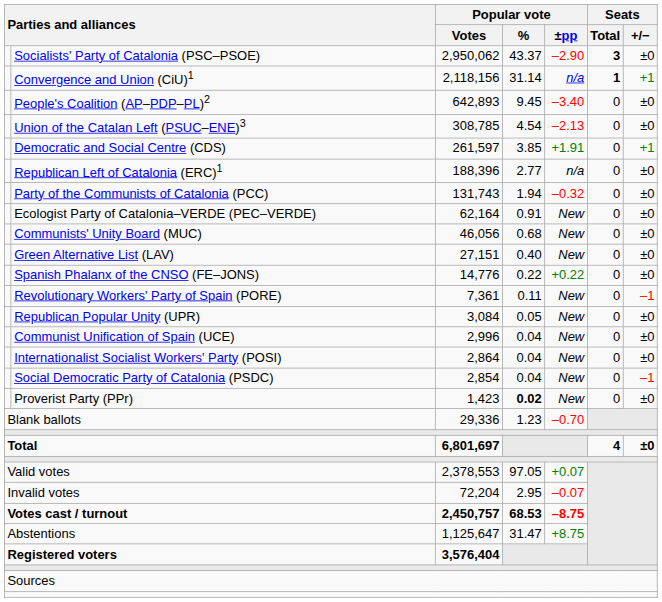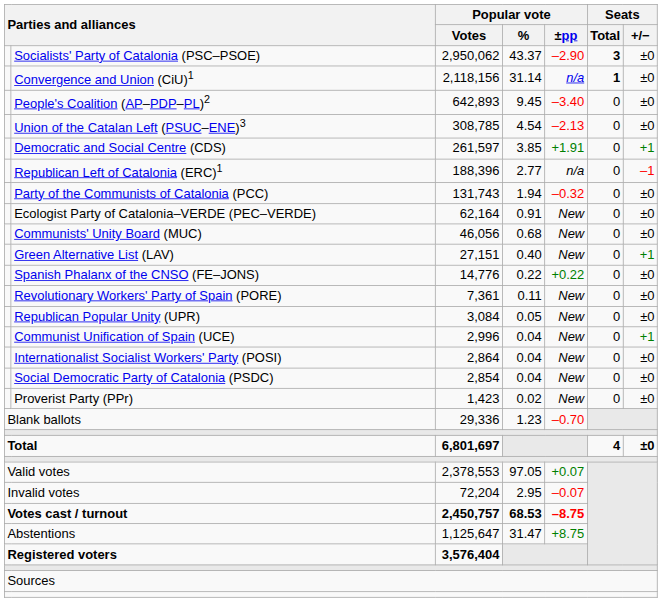(647, 78) +1 -> (647, 78) ±0
(647, 170) ±0 -> (647, 170) –1
(647, 254) ±0 -> (647, 254) +1
(647, 295) –1 -> (647, 295) ±0
(647, 337) ±0 -> (647, 337) +1
(647, 378) –1 -> (647, 378) ±0
(529, 398) bold -> (529, 398) normal
